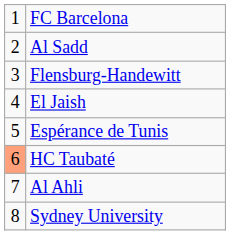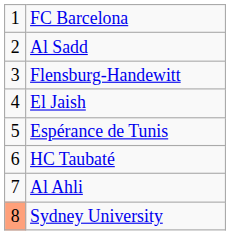(15, 159) lightsalmon background -> (15, 159) no background
(15, 215) no background -> (15, 215) lightsalmon background
